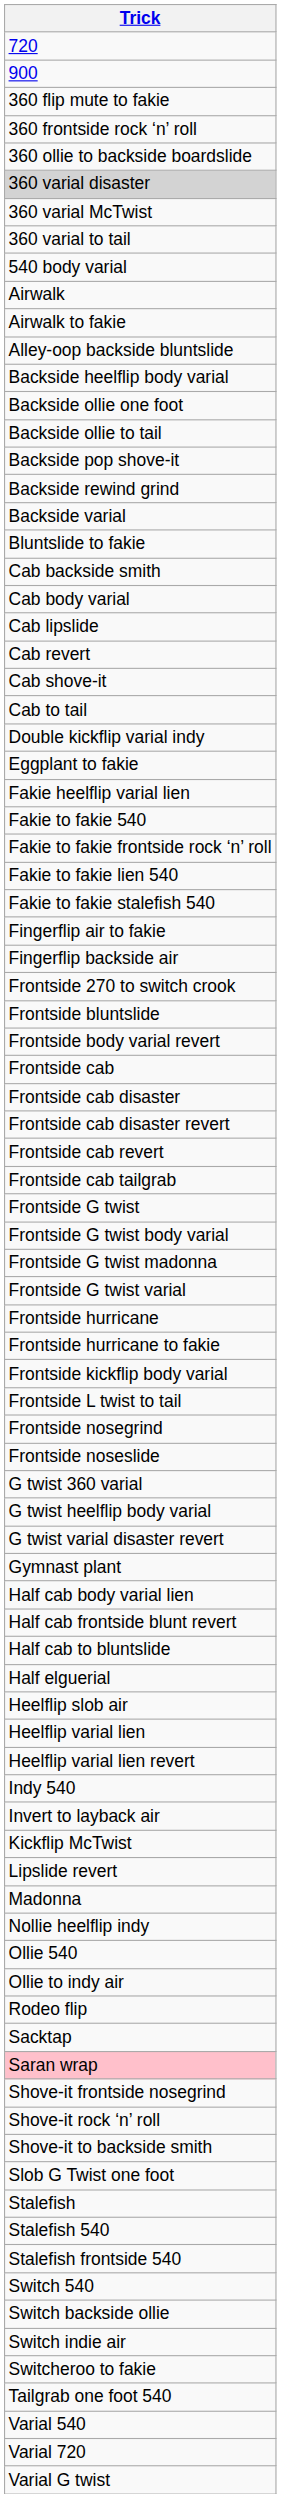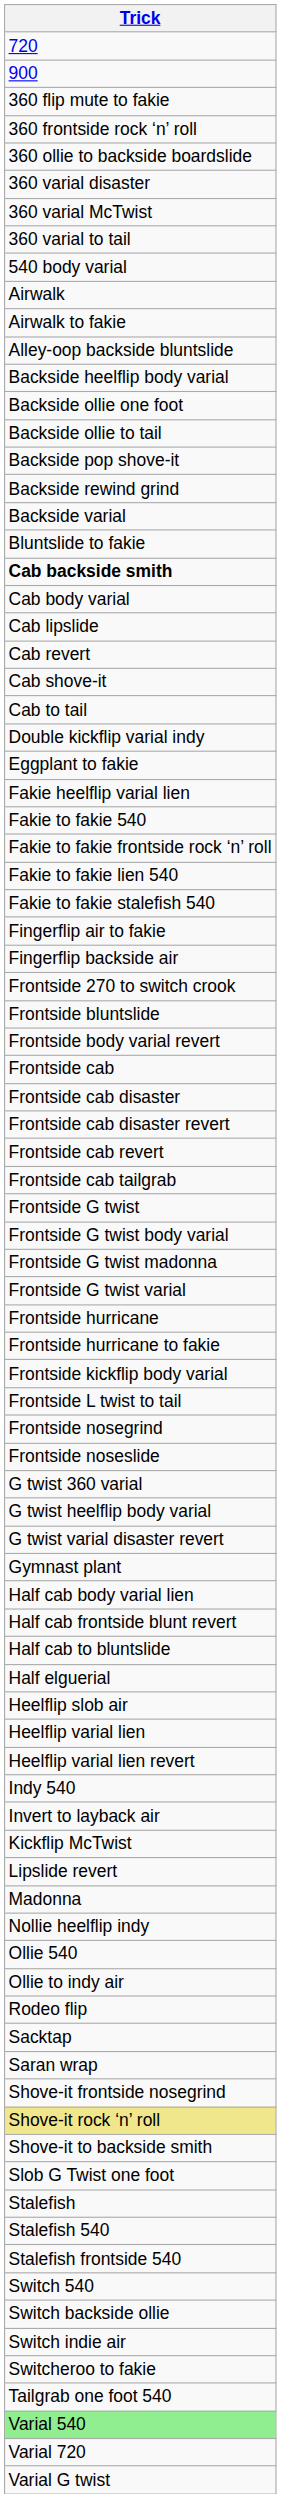(79, 184) lightgrey background -> (79, 184) no background
(85, 571) normal -> (90, 571) bold
(53, 2065) pink background -> (53, 2065) no background
(84, 2120) no background -> (84, 2120) khaki background
(47, 2424) no background -> (47, 2424) lightgreen background
